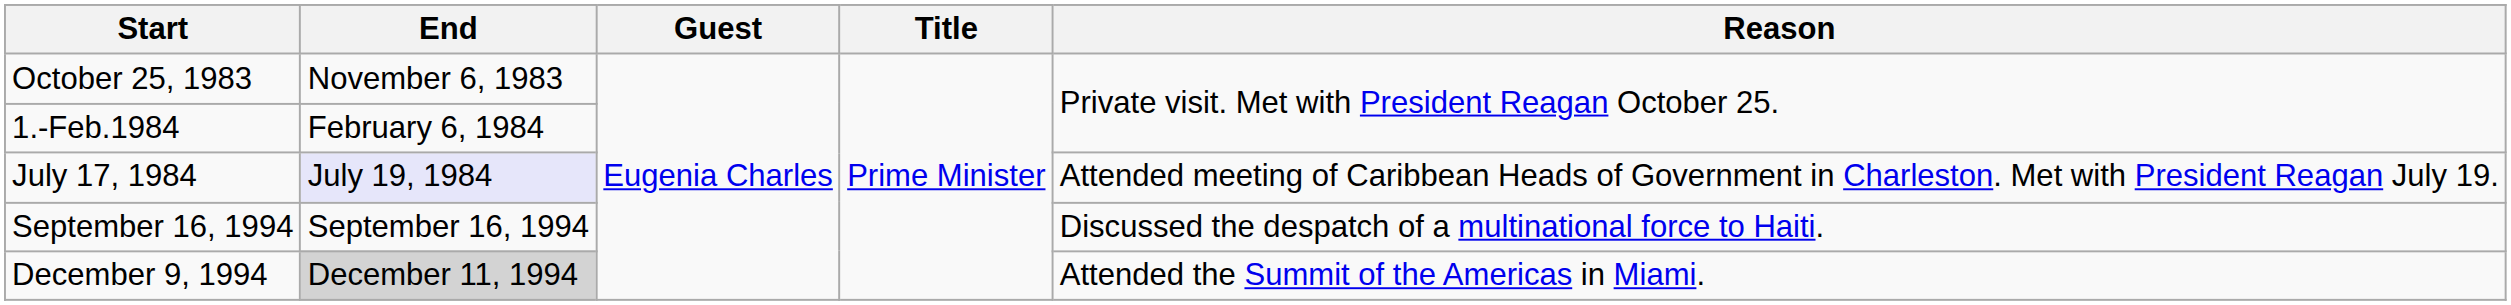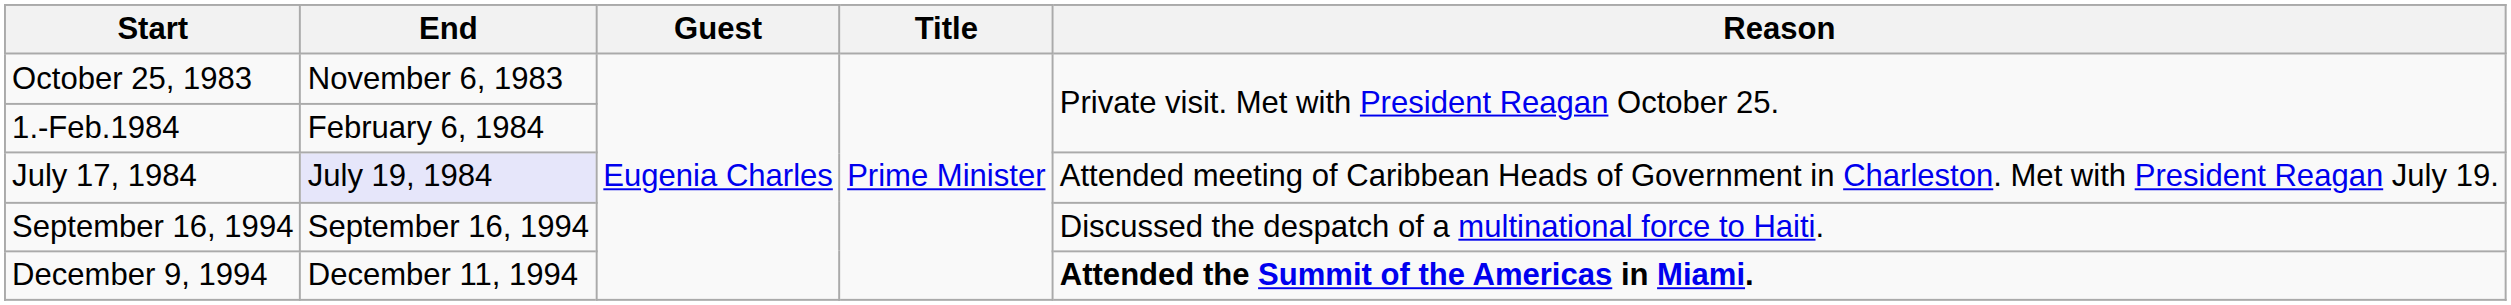(443, 275) lightgrey background -> (443, 275) no background
(1382, 275) normal -> (1407, 275) bold
